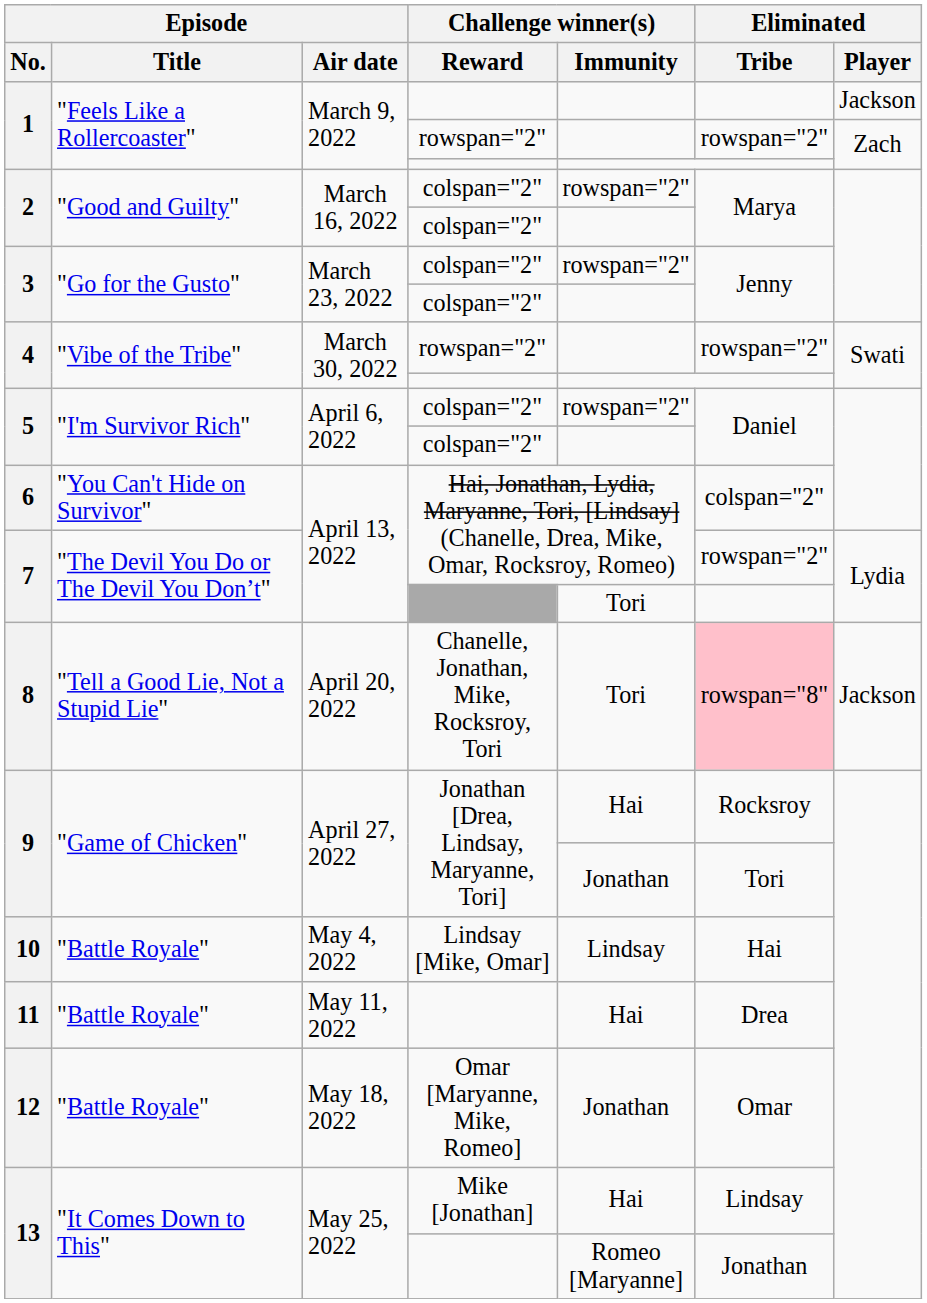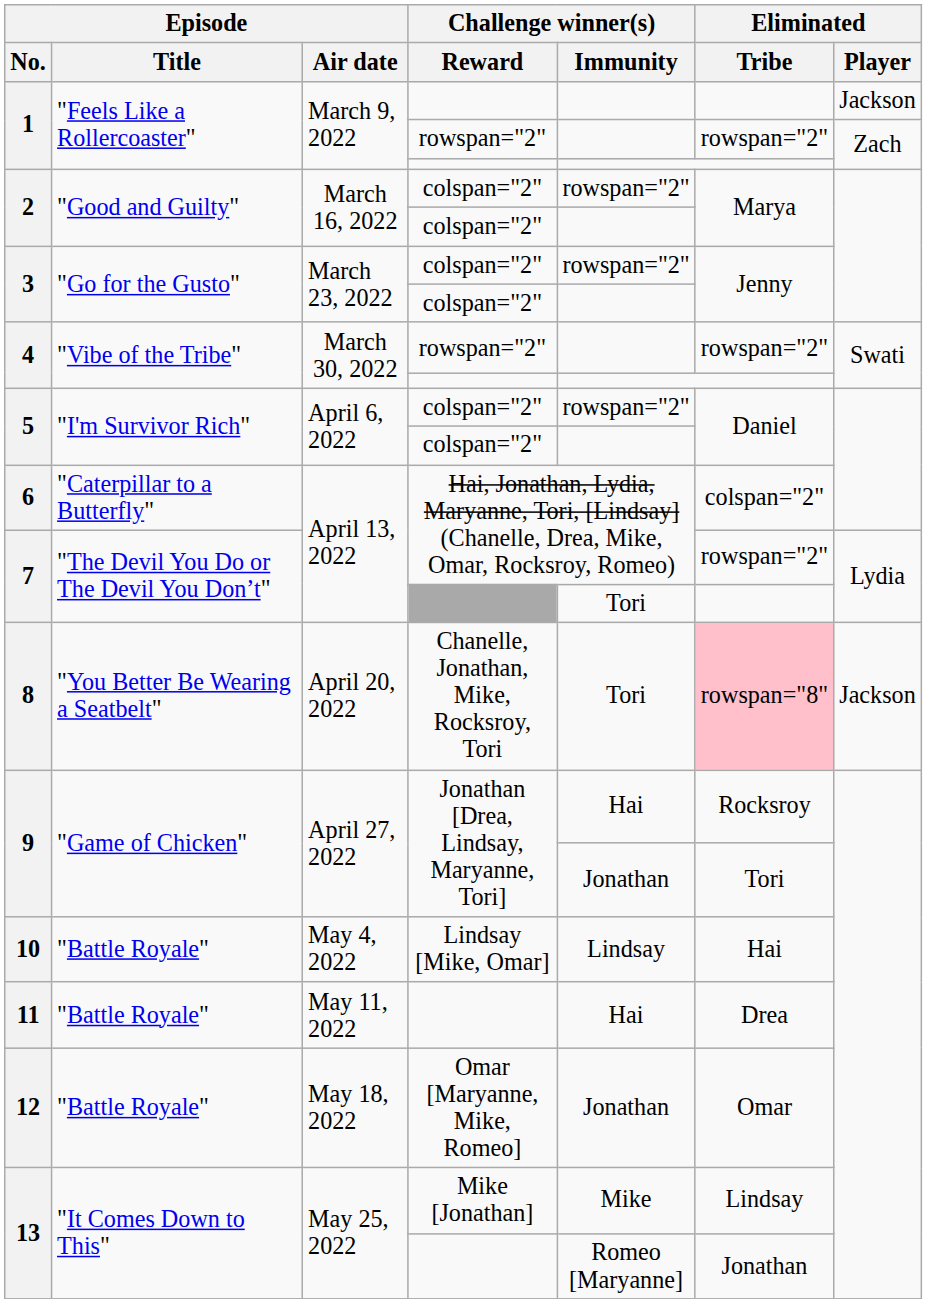(151, 497) "You Can't Hide on Survivor" -> (134, 497) "Caterpillar to a Butterfly"
(170, 695) "Tell a Good Lie, Not a Stupid Lie" -> (174, 695) "You Better Be Wearing a Seatbelt"
(626, 1200) Hai -> (626, 1200) Mike
